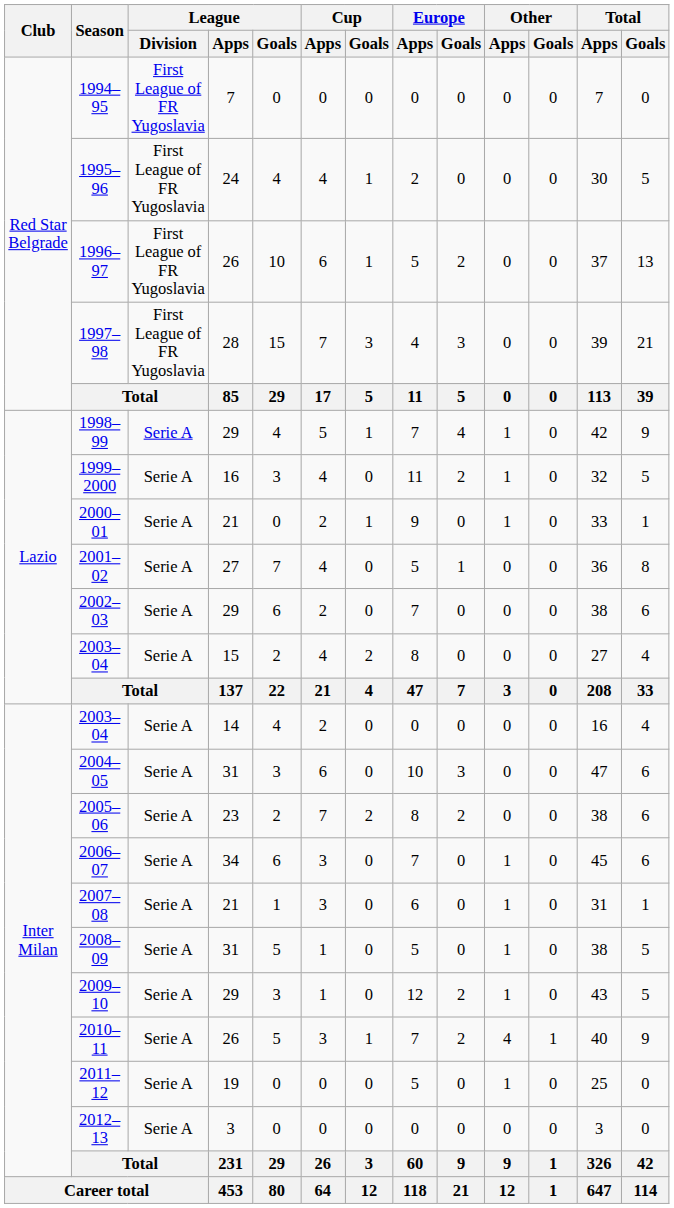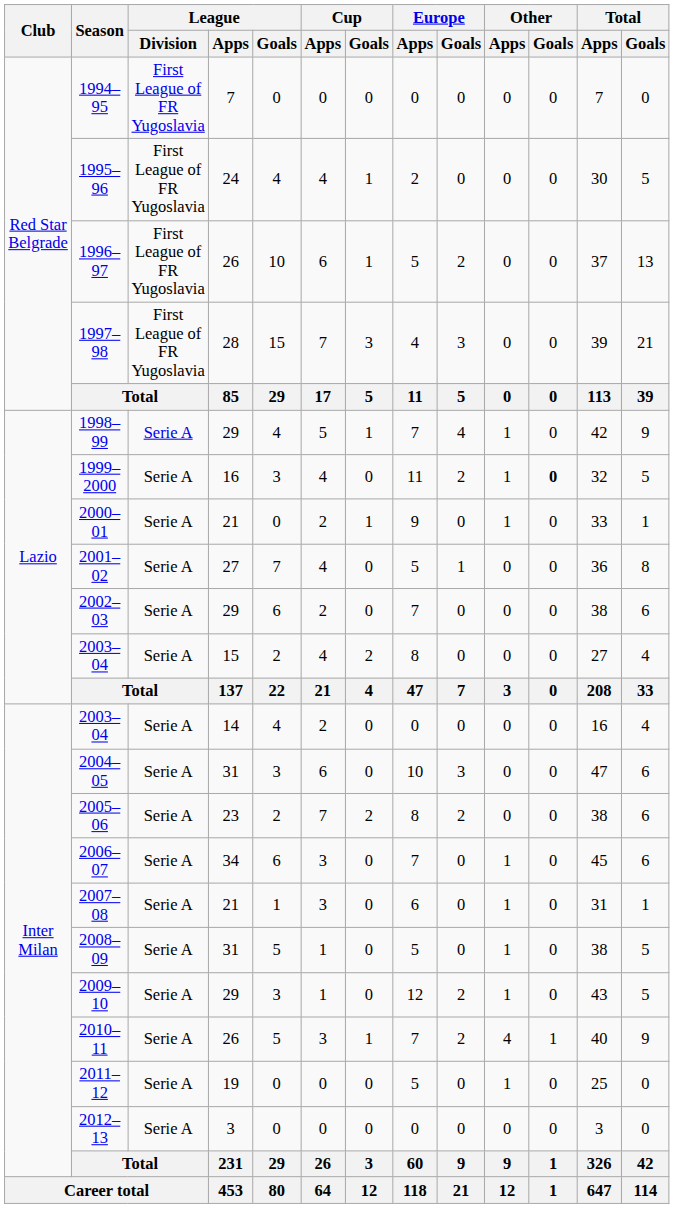(553, 476) normal -> (553, 476) bold
